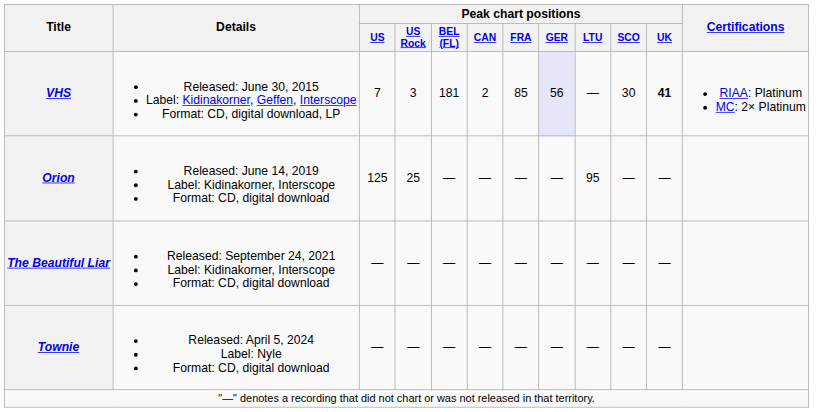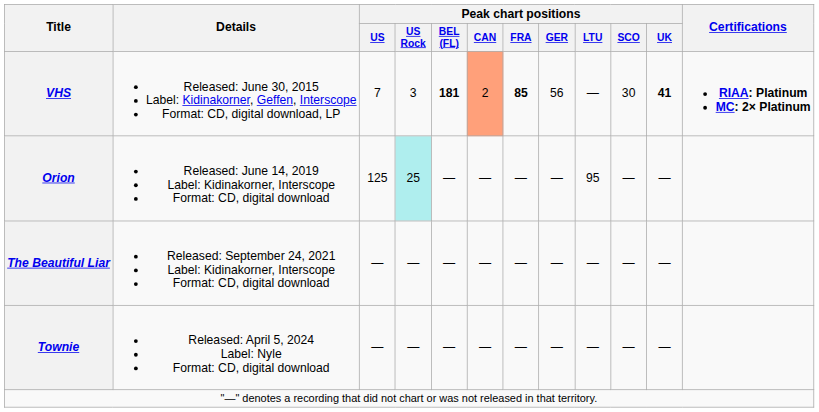(449, 93) normal -> (449, 93) bold
(485, 93) no background -> (485, 93) lightsalmon background
(521, 93) normal -> (521, 93) bold
(557, 93) lavender background -> (557, 93) no background
(746, 101) normal -> (748, 101) bold
(413, 178) no background -> (413, 178) paleturquoise background
